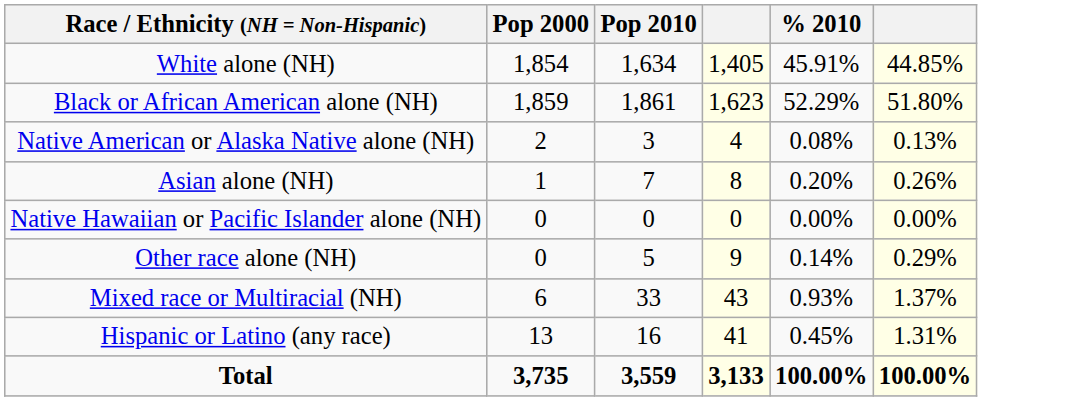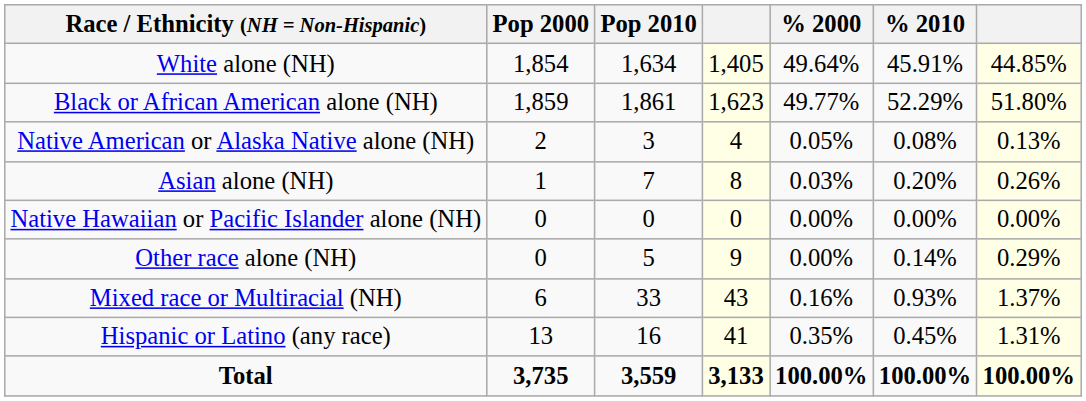+ column: (821, 24)
